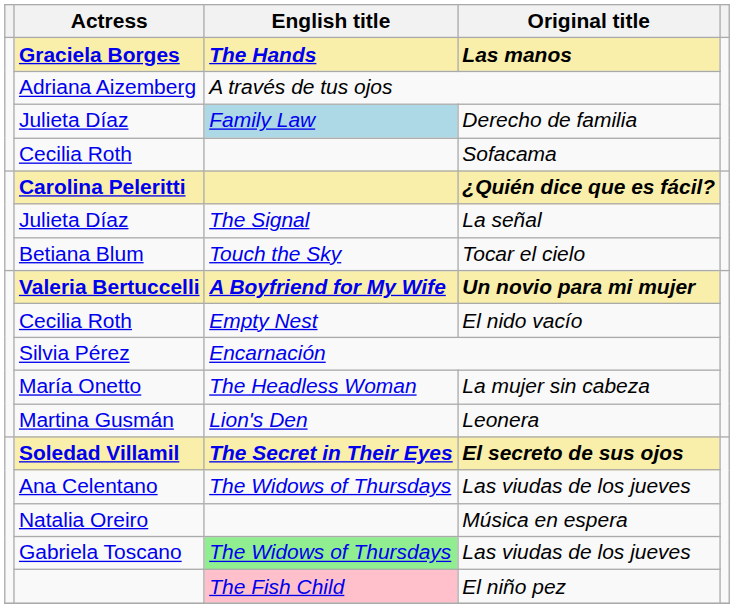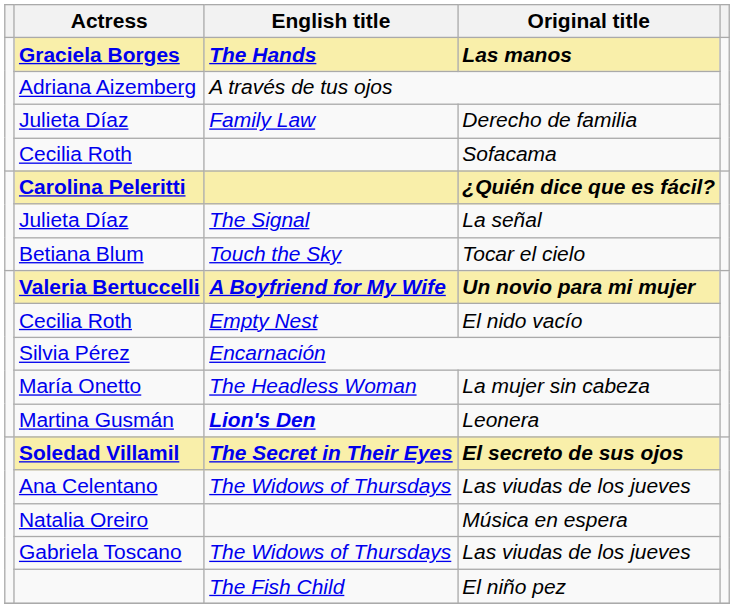(262, 120) lightblue background -> (262, 120) no background
(258, 420) normal -> (262, 420) bold
(330, 552) lightgreen background -> (330, 552) no background
(277, 586) pink background -> (277, 586) no background
